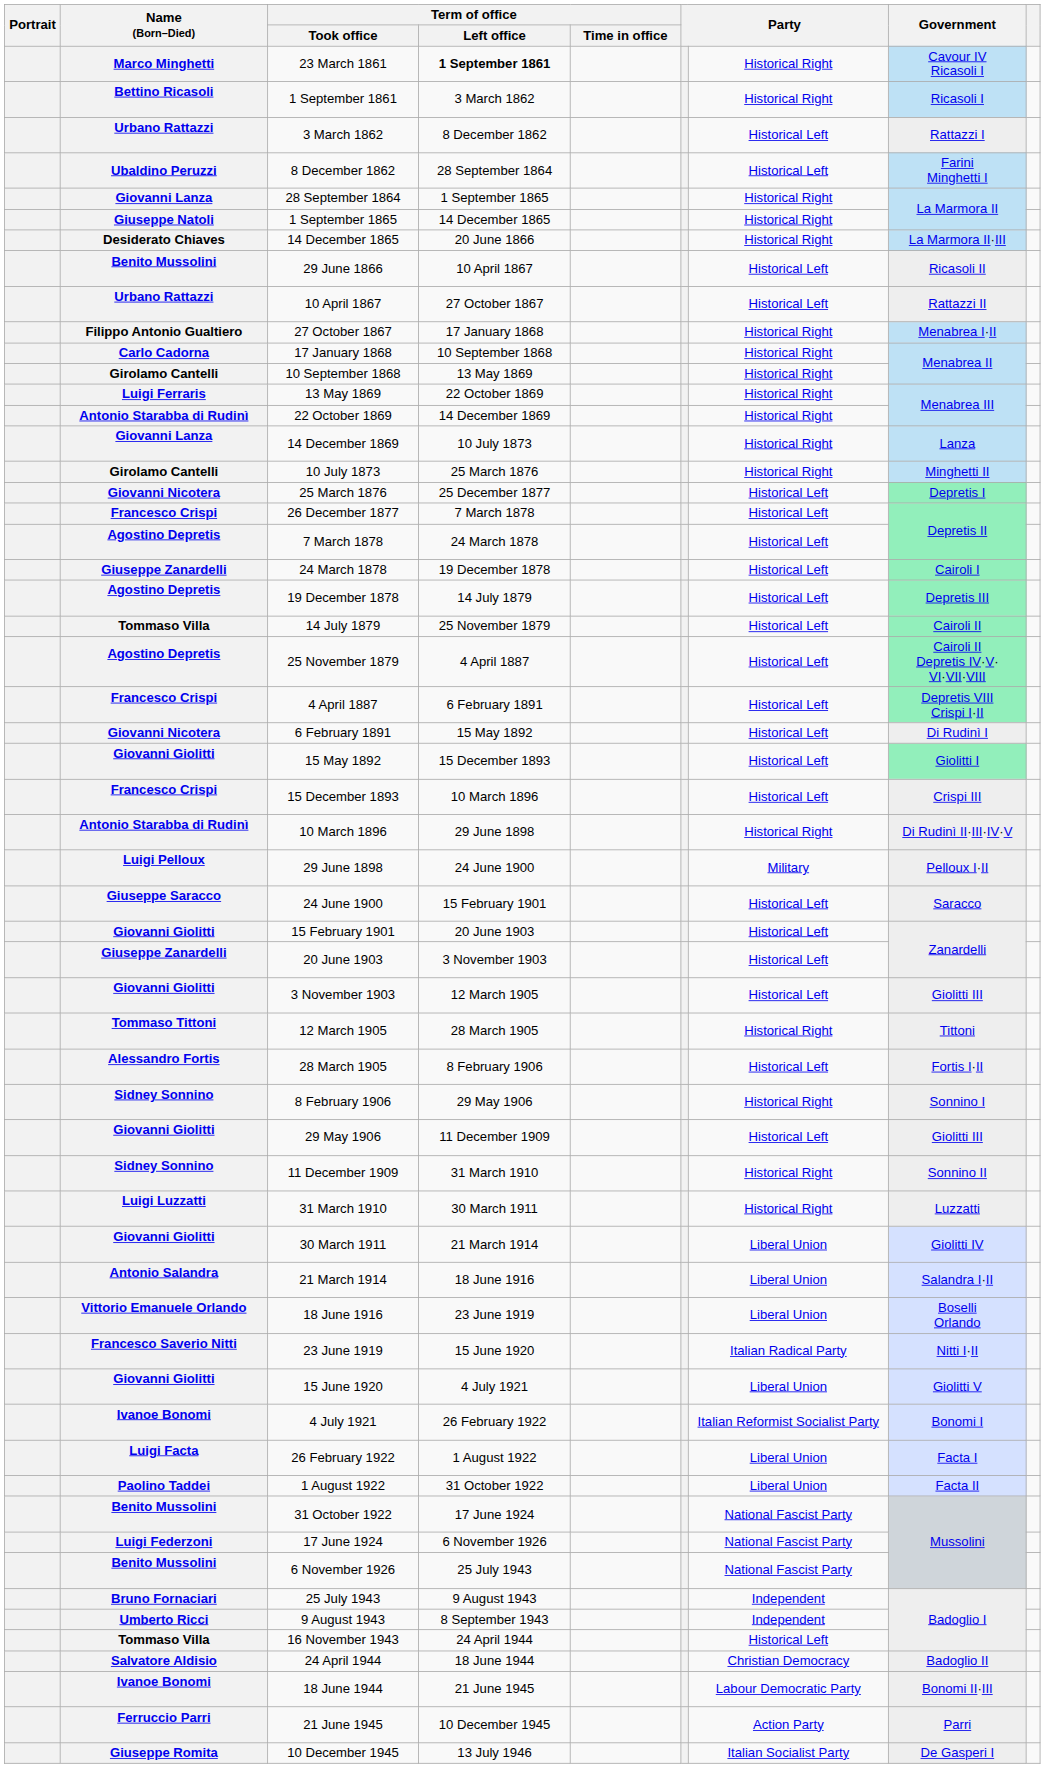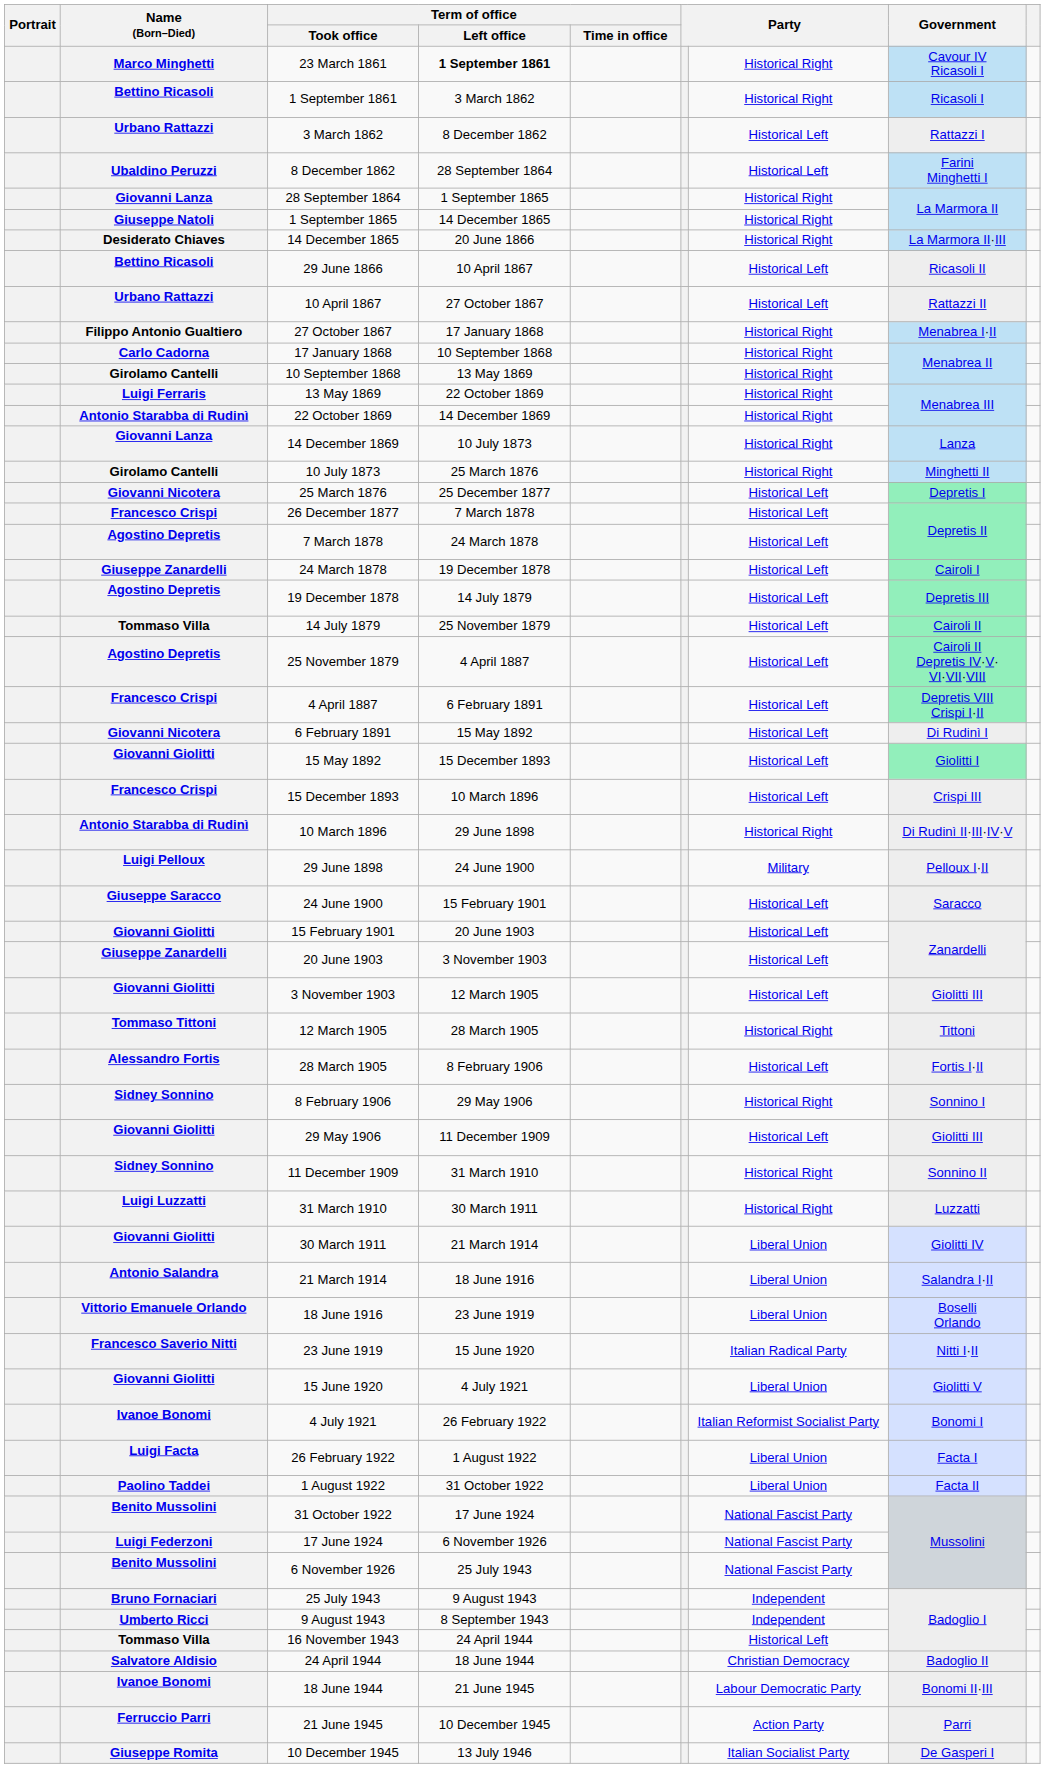(164, 261) Benito Mussolini -> (164, 261) Bettino Ricasoli
